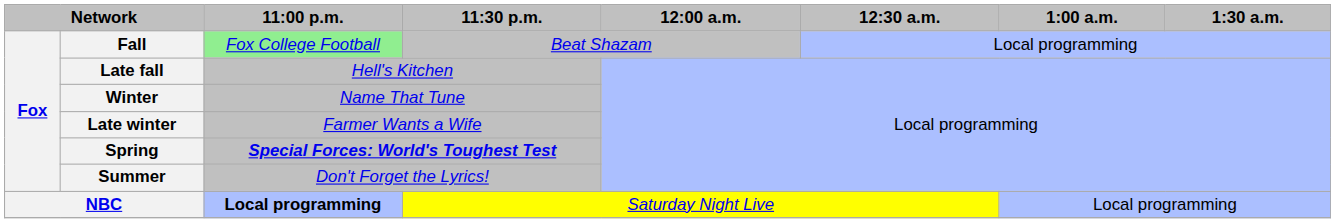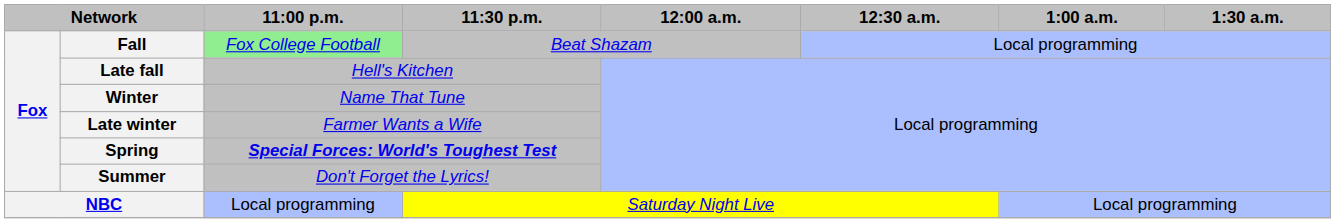(303, 204) bold -> (303, 204) normal
